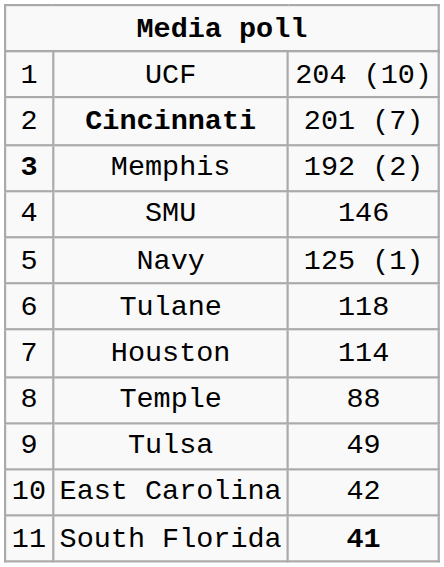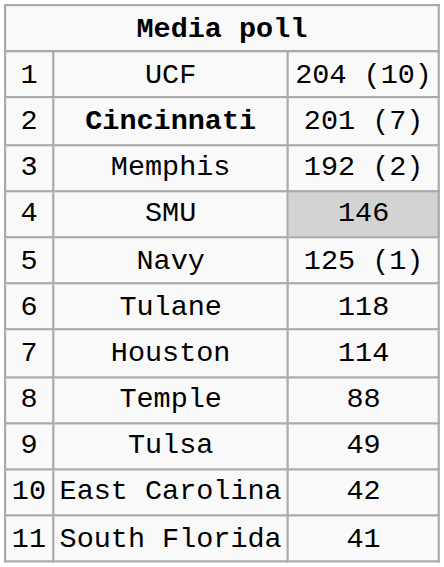(29, 167) bold -> (29, 167) normal
(364, 214) no background -> (364, 214) lightgrey background
(364, 539) bold -> (364, 539) normal
